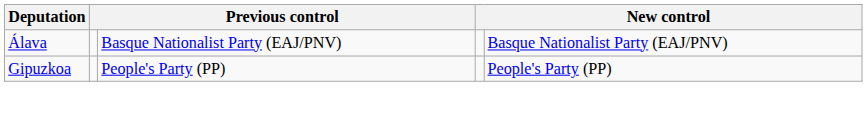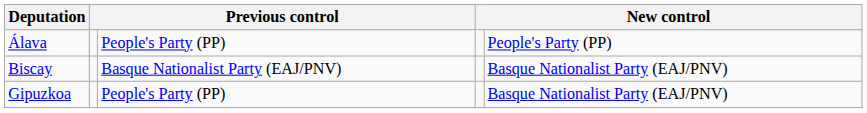(221, 42) Basque Nationalist Party (EAJ/PNV) -> (163, 42) People's Party (PP)
(608, 42) Basque Nationalist Party (EAJ/PNV) -> (550, 42) People's Party (PP)
+ row: (30, 68)
(550, 68) People's Party (PP) -> (608, 94) Basque Nationalist Party (EAJ/PNV)
